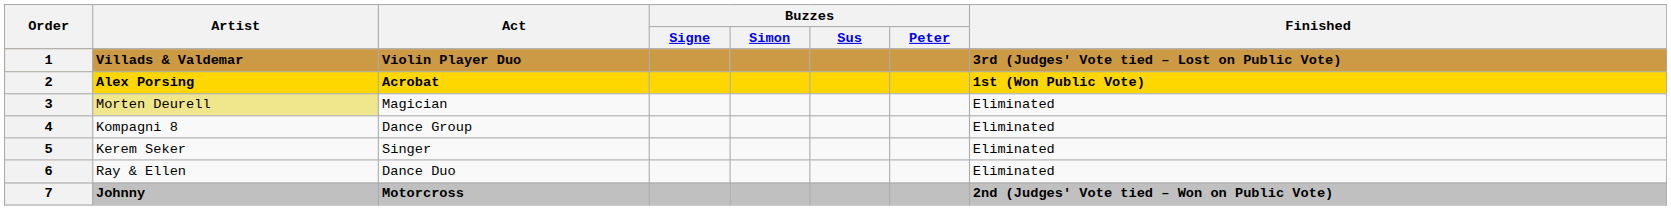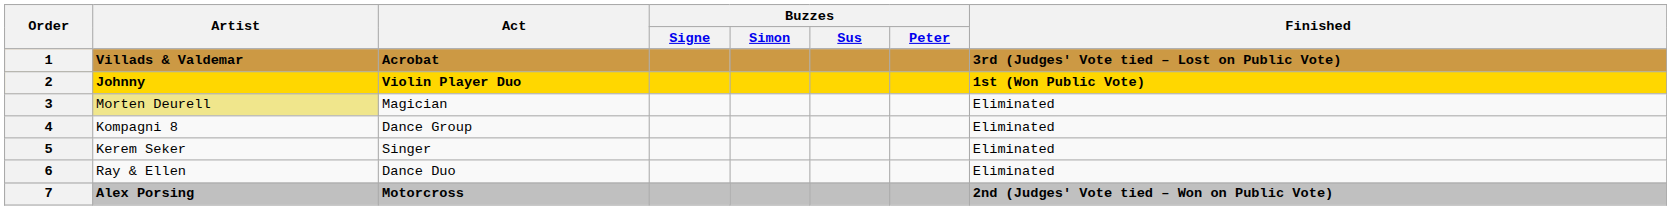(452, 60) Violin Player Duo -> (411, 60) Acrobat
(145, 82) Alex Porsing -> (121, 82) Johnny
(411, 82) Acrobat -> (452, 82) Violin Player Duo
(121, 194) Johnny -> (145, 194) Alex Porsing
